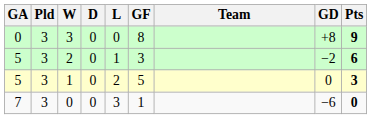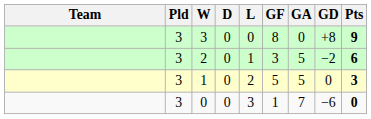columns swapped: (234, 15) <-> (18, 15)
